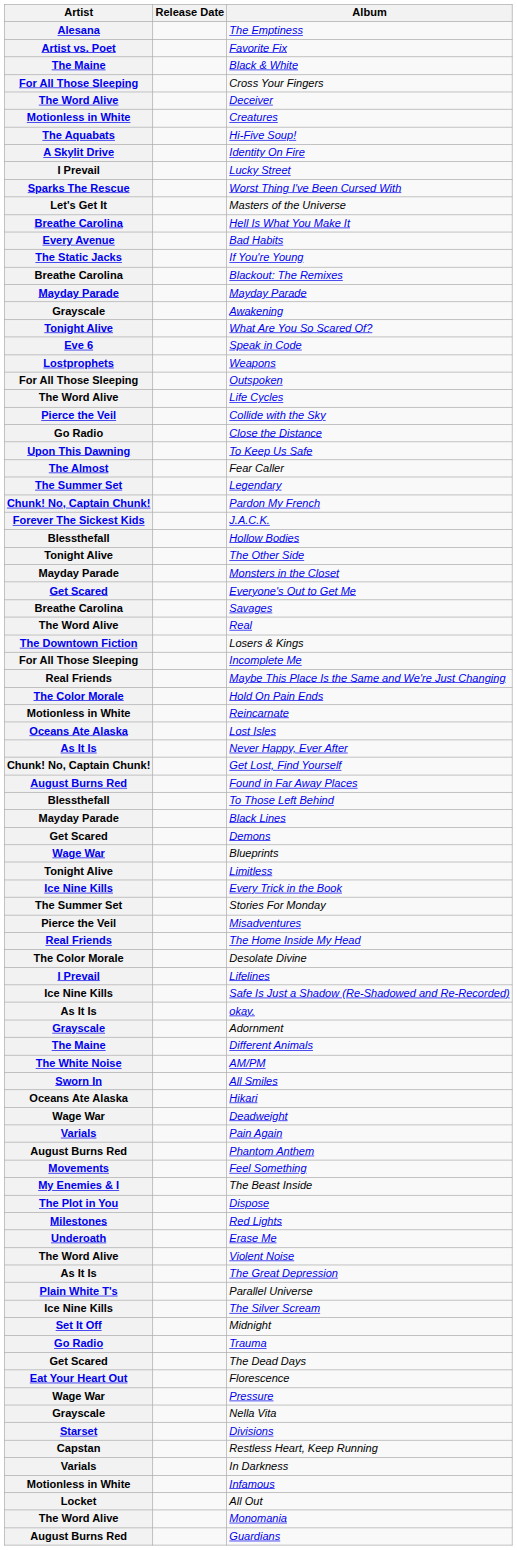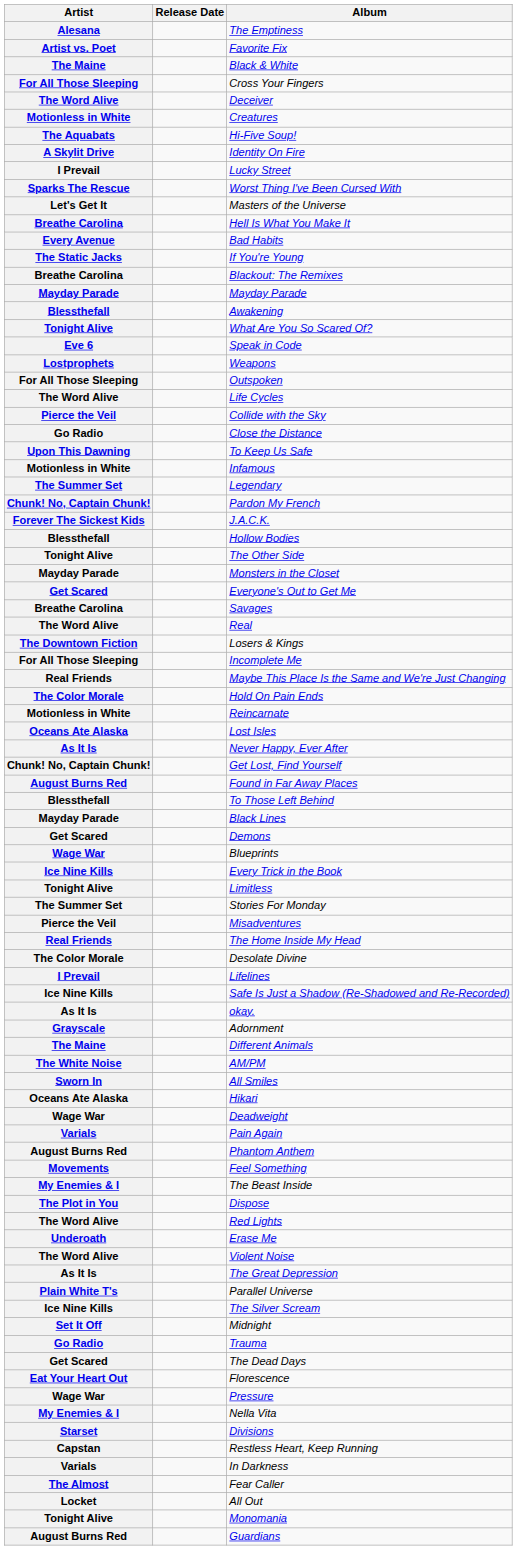(79, 310) Grayscale -> (79, 310) Blessthefall
rows swapped: (252, 1483) <-> (257, 468)
rows swapped: (286, 888) <-> (251, 871)
(79, 1221) Milestones -> (79, 1221) The Word Alive
(79, 1413) Grayscale -> (79, 1413) My Enemies & I
(79, 1519) The Word Alive -> (79, 1519) Tonight Alive
